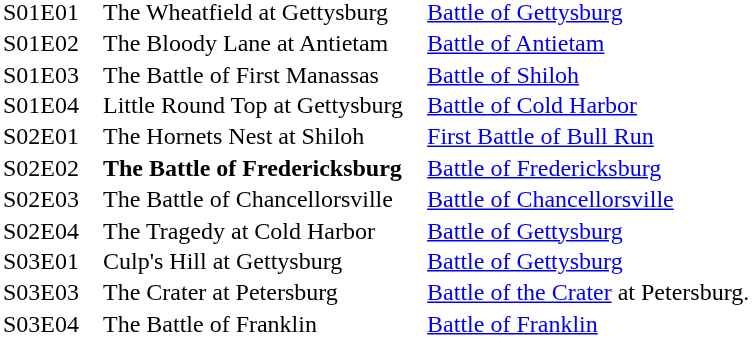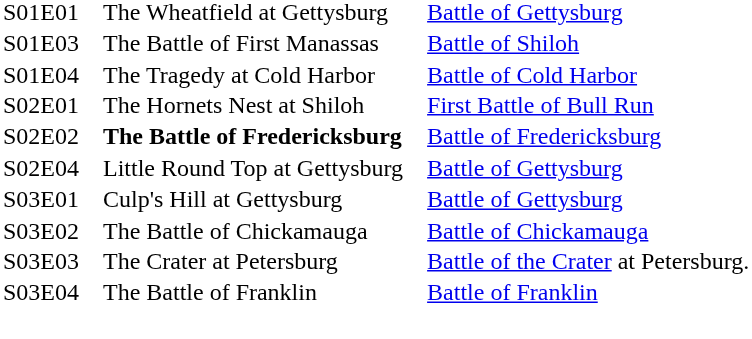- row: (41, 42)
(265, 105) Little Round Top at Gettysburg -> (239, 74) The Tragedy at Cold Harbor
- row: (41, 198)
(239, 230) The Tragedy at Cold Harbor -> (265, 167) Little Round Top at Gettysburg
+ row: (41, 230)
